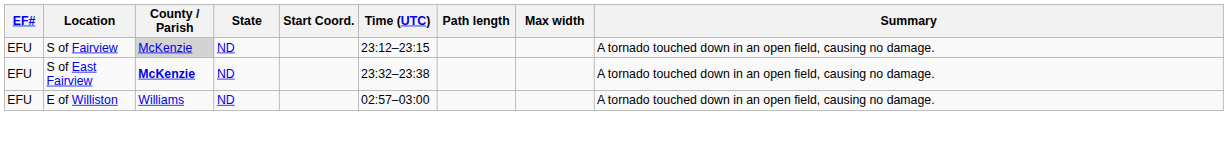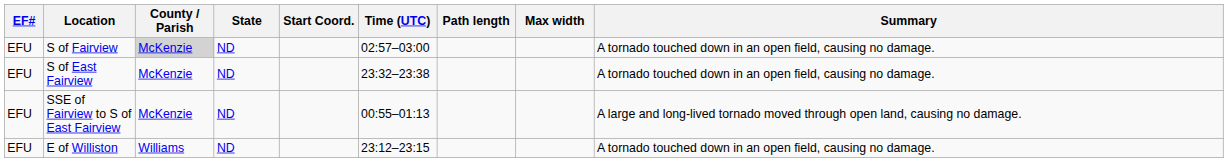(395, 47) 23:12–23:15 -> (395, 47) 02:57–03:00
(167, 74) bold -> (165, 74) normal
+ row: (89, 114)
(395, 100) 02:57–03:00 -> (395, 147) 23:12–23:15
